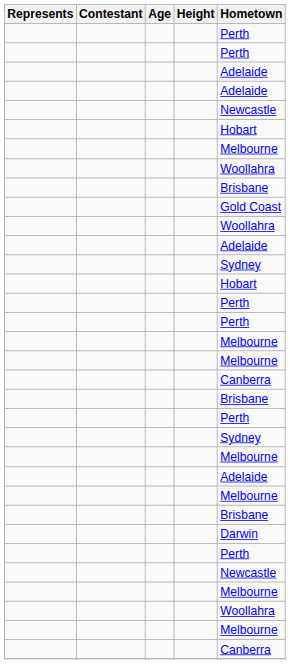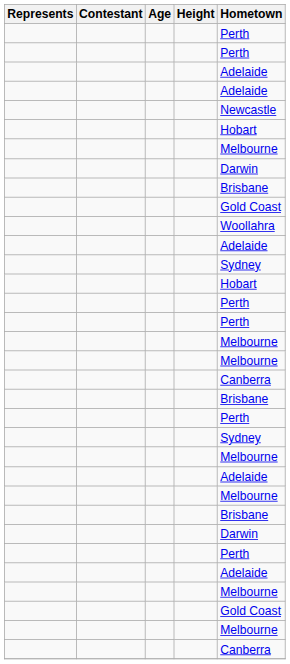(247, 168) Woollahra -> (239, 168) Darwin
(248, 572) Newcastle -> (244, 572) Adelaide
(247, 611) Woollahra -> (251, 611) Gold Coast
